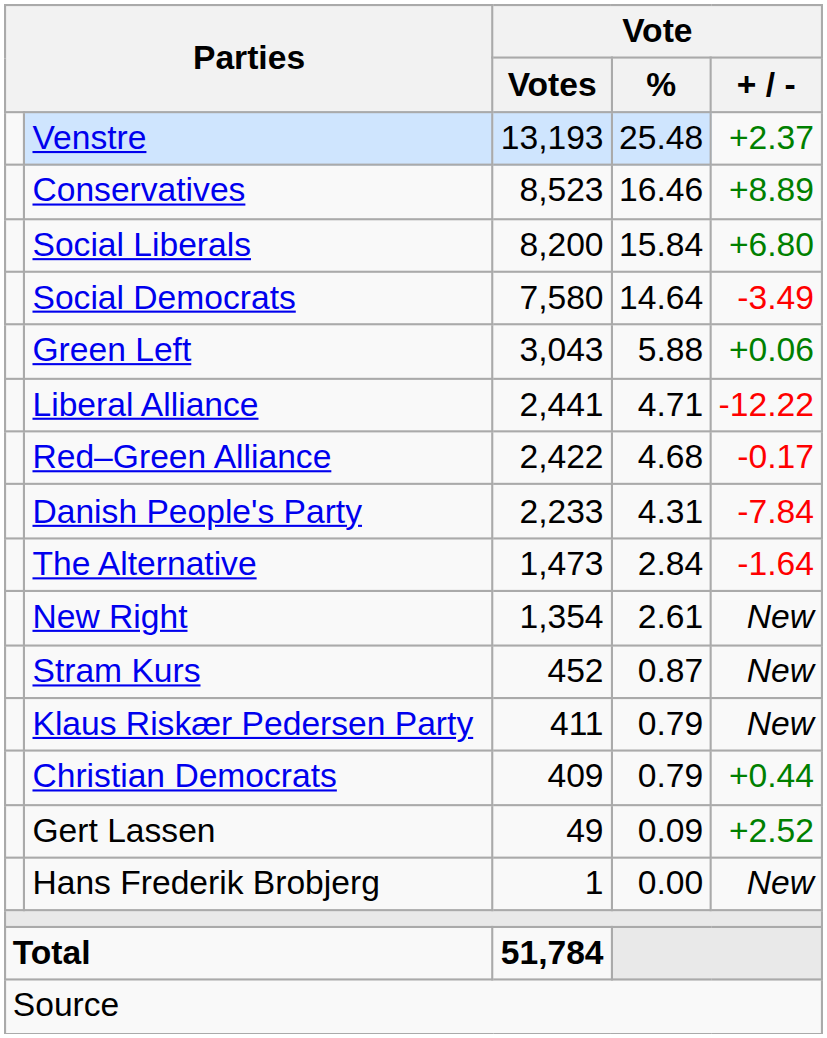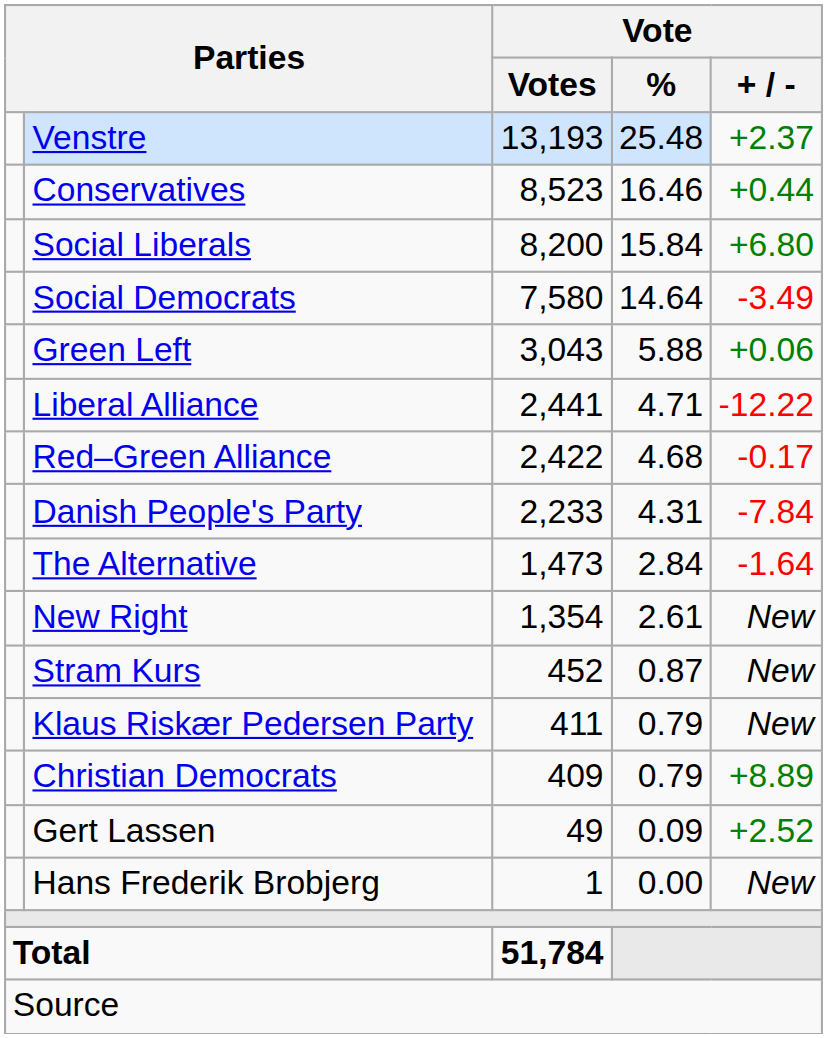(771, 191) +8.89 -> (771, 191) +0.44
(771, 777) +0.44 -> (771, 777) +8.89
